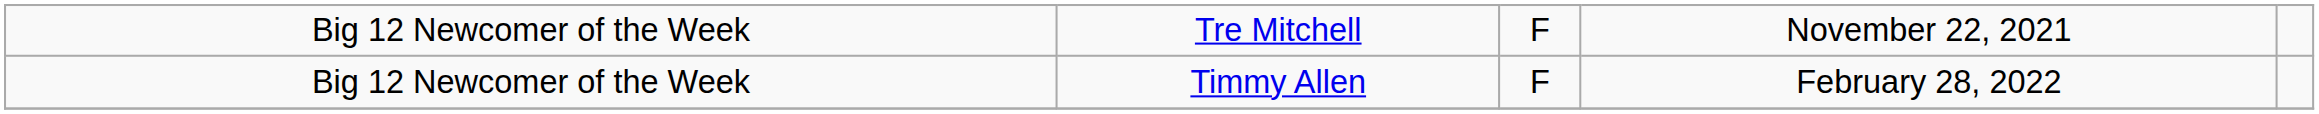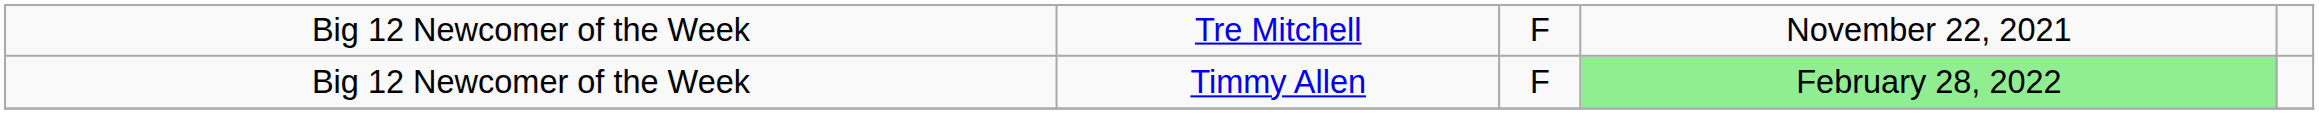(1929, 81) no background -> (1929, 81) lightgreen background
